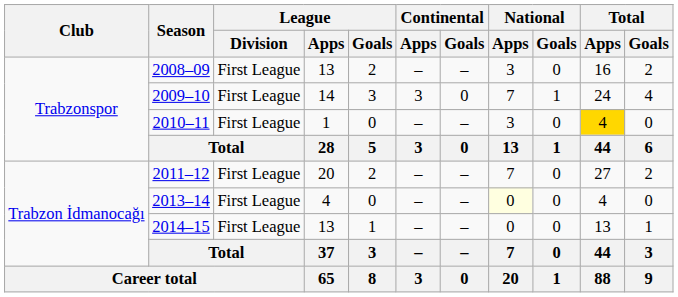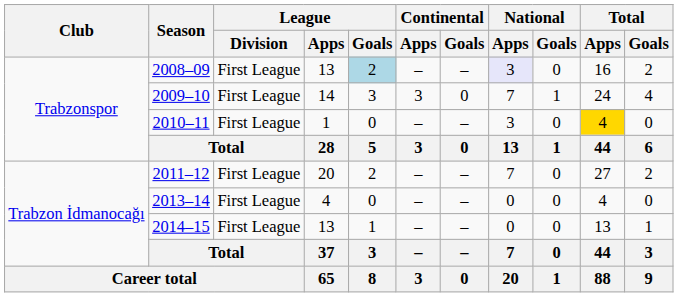(372, 69) no background -> (372, 69) lightblue background
(510, 69) no background -> (510, 69) lavender background
(510, 200) lightyellow background -> (510, 200) no background
